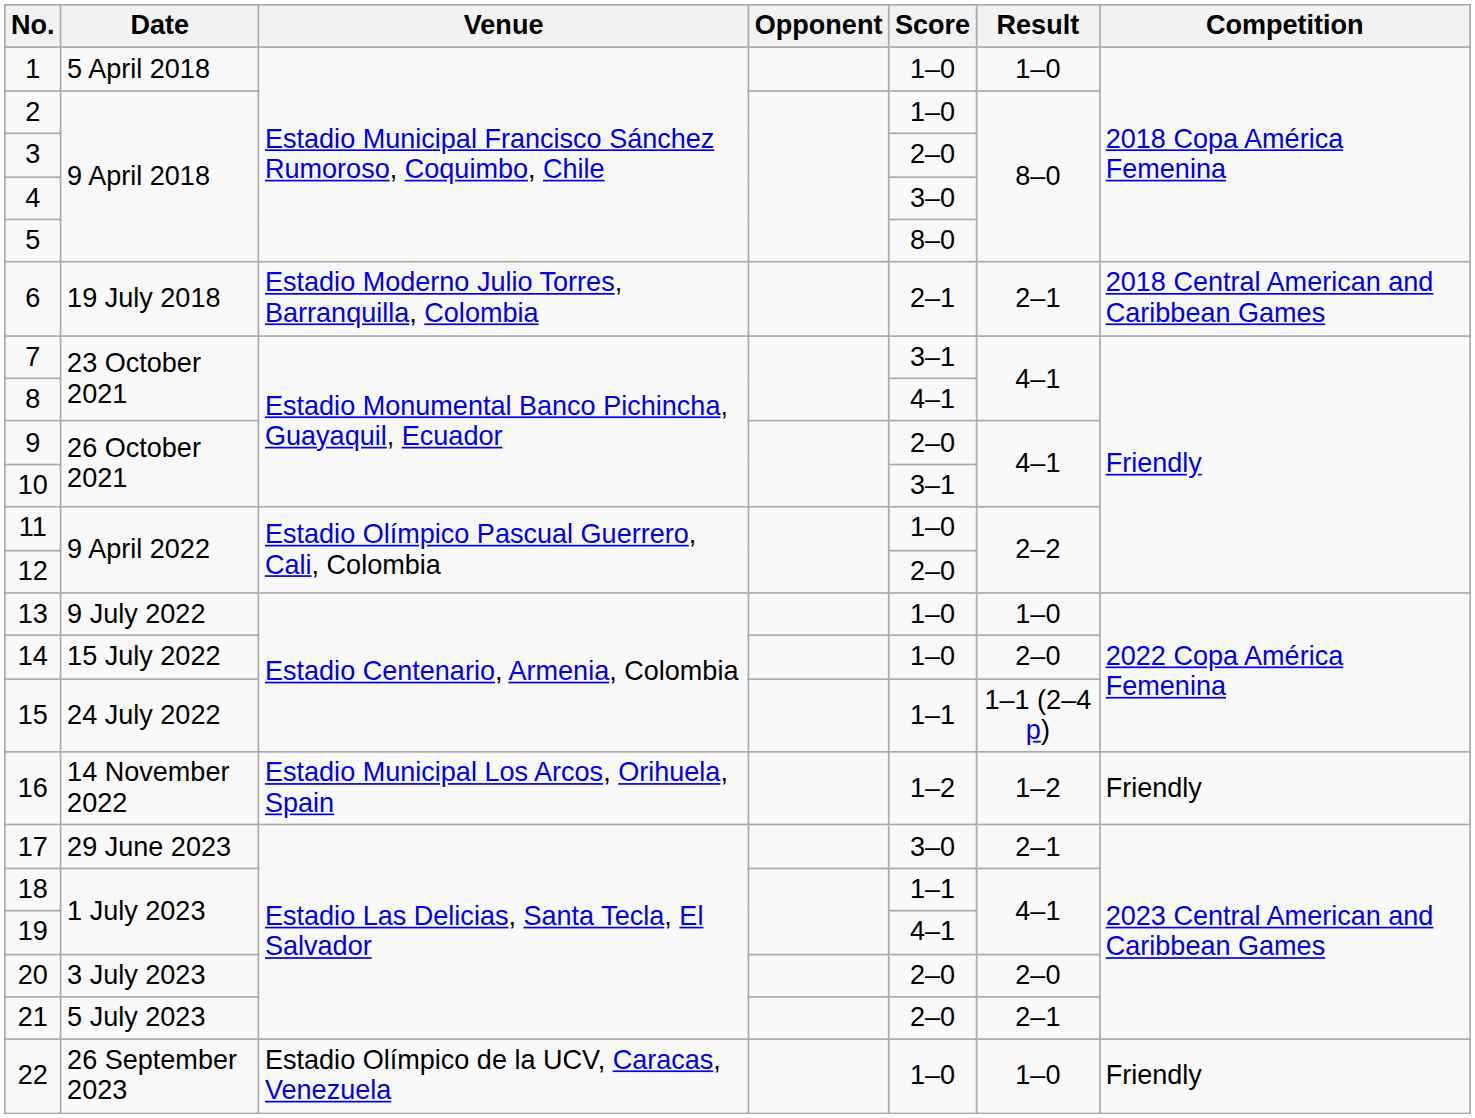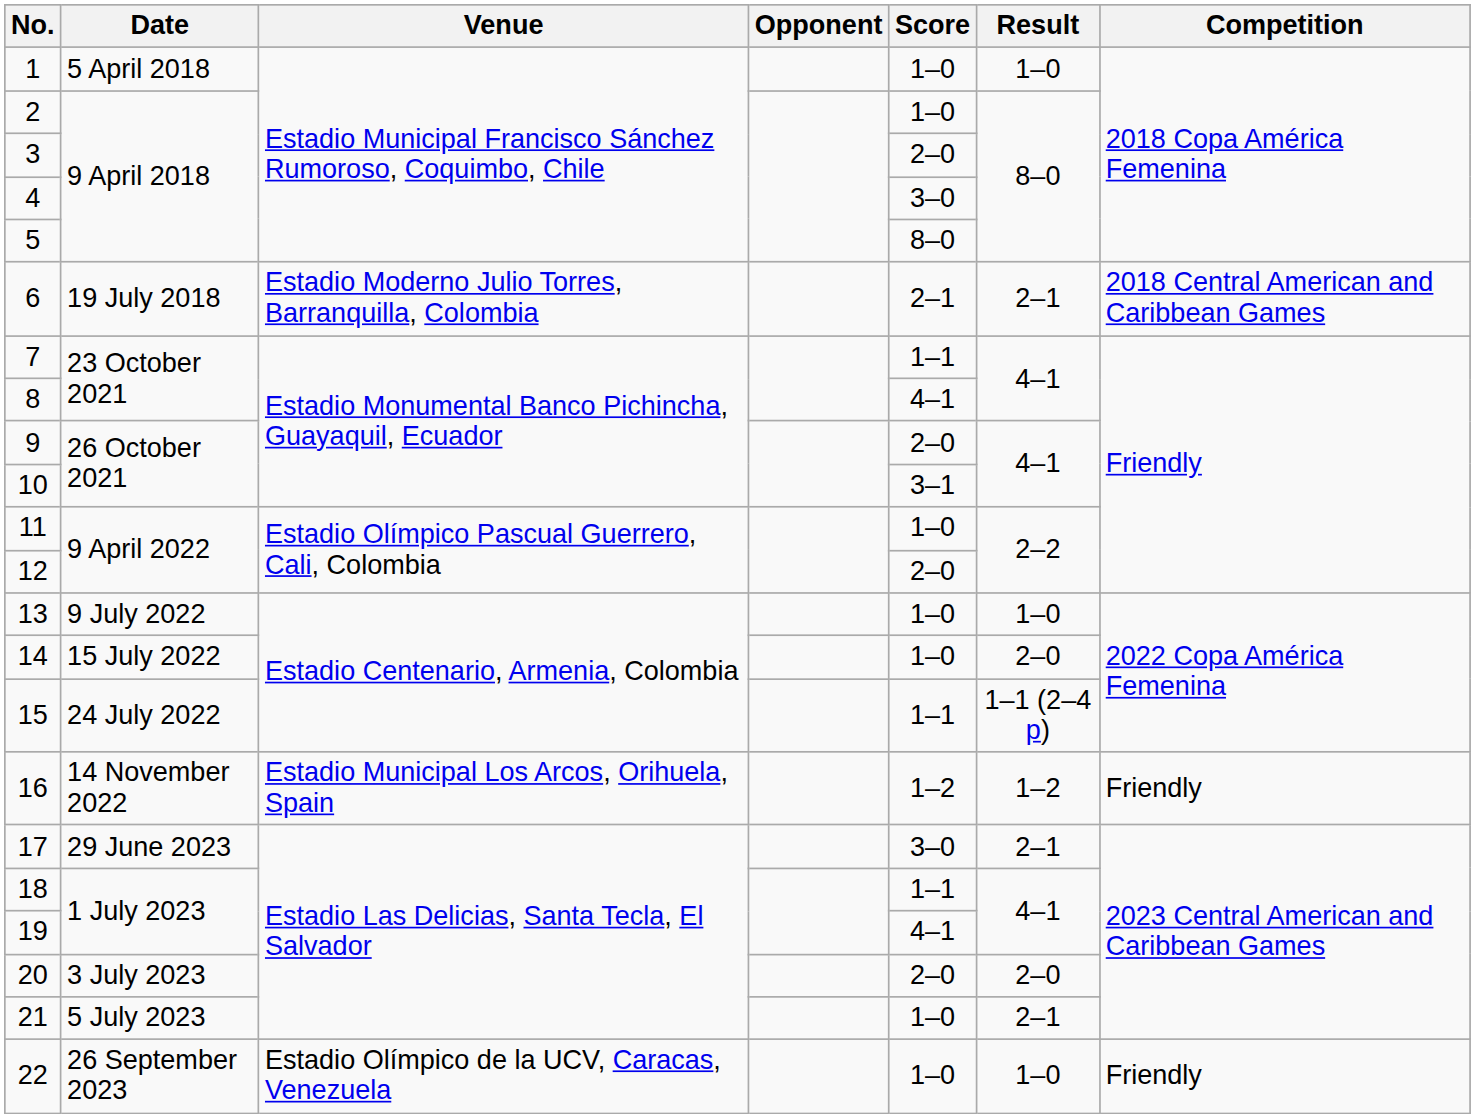(932, 356) 3–1 -> (932, 356) 1–1
(932, 1017) 2–0 -> (932, 1017) 1–0
